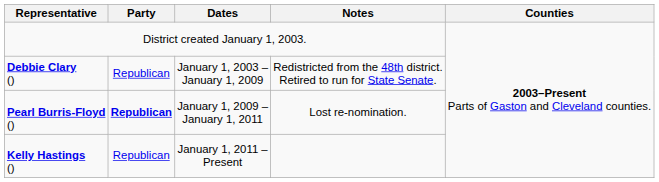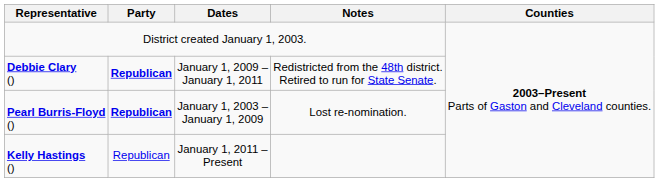(141, 73) normal -> (141, 73) bold
(223, 73) January 1, 2003 – January 1, 2009 -> (223, 73) January 1, 2009 – January 1, 2011
(223, 112) January 1, 2009 – January 1, 2011 -> (223, 112) January 1, 2003 – January 1, 2009
